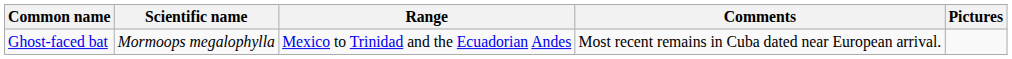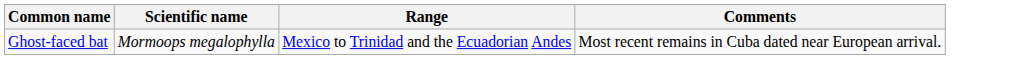- column: (976, 16)
